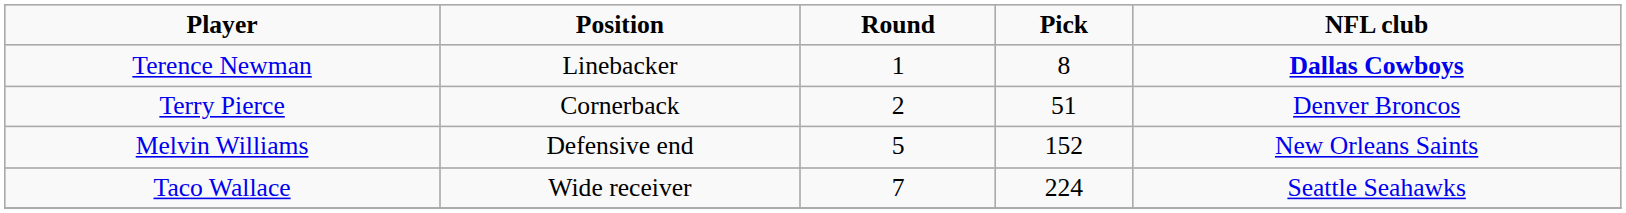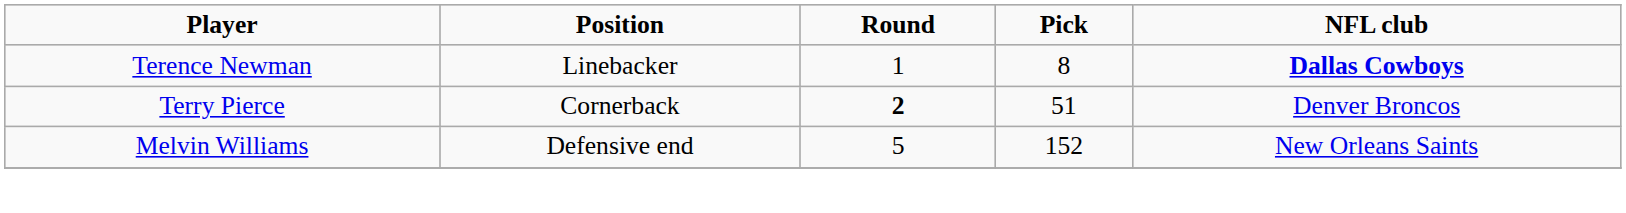(898, 106) normal -> (898, 106) bold
- row: (222, 187)
